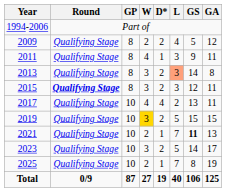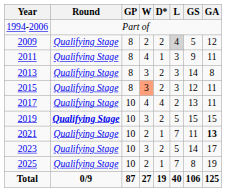(177, 42) no background -> (177, 42) lightgrey background
(177, 73) lightsalmon background -> (177, 73) no background
(86, 88) bold -> (86, 88) normal
(146, 88) no background -> (146, 88) lightsalmon background
(86, 118) normal -> (86, 118) bold
(146, 118) gold background -> (146, 118) no background
(193, 133) bold -> (193, 133) normal
(212, 133) normal -> (212, 133) bold
